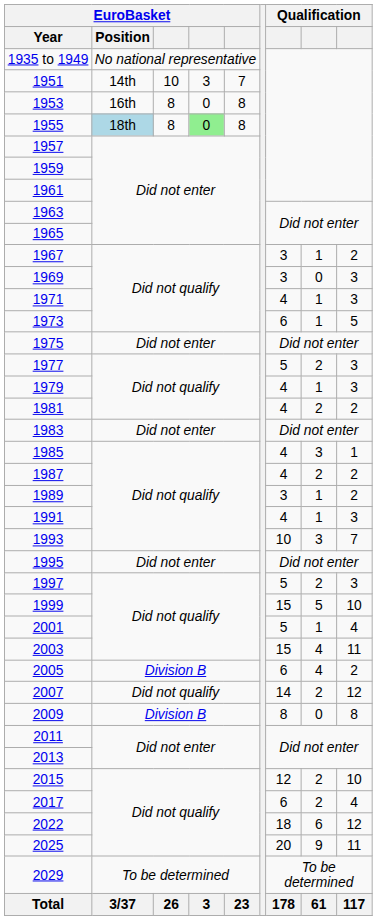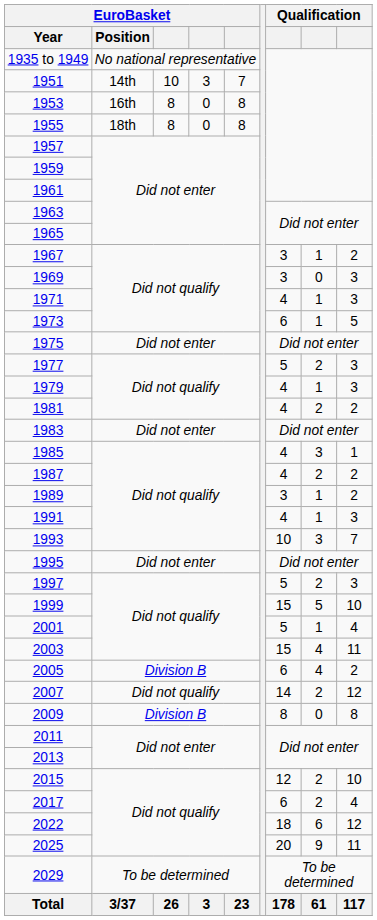(123, 125) lightblue background -> (123, 125) no background
(206, 125) lightgreen background -> (206, 125) no background
